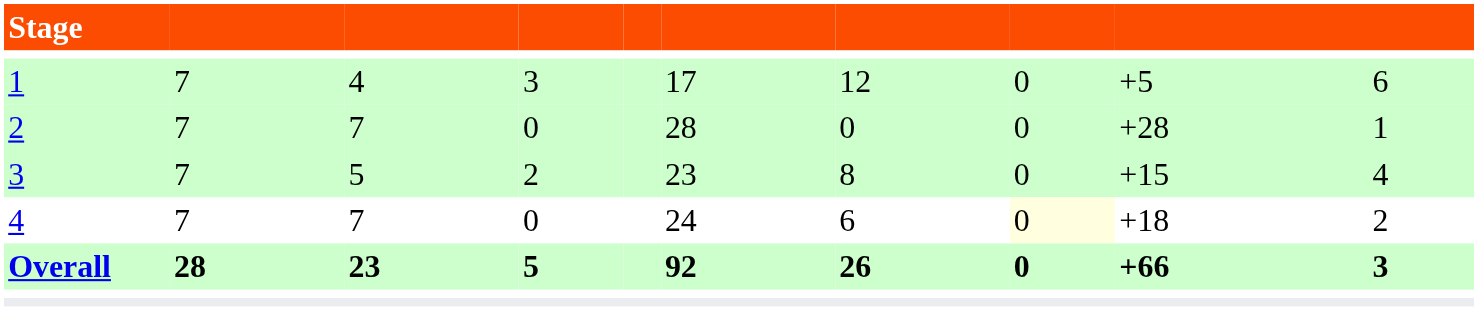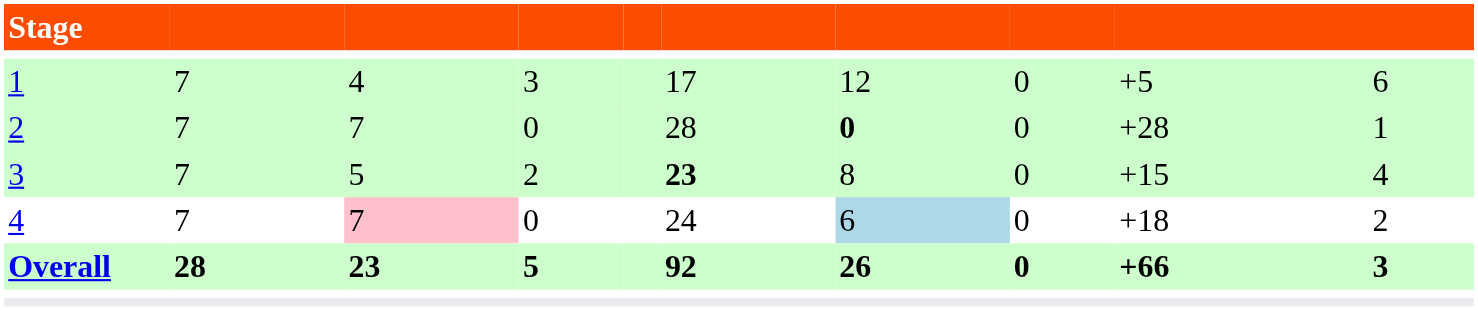(847, 127) normal -> (847, 127) bold
(681, 173) normal -> (681, 173) bold
(357, 219) no background -> (357, 219) pink background
(847, 219) no background -> (847, 219) lightblue background
(1022, 219) lightyellow background -> (1022, 219) no background
